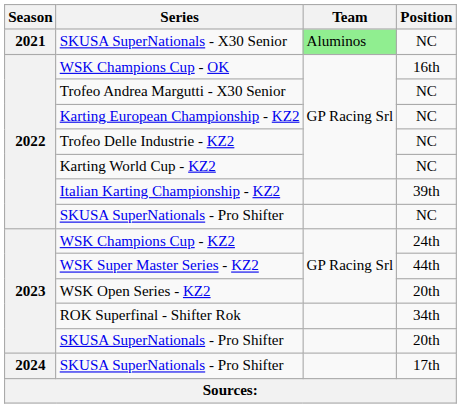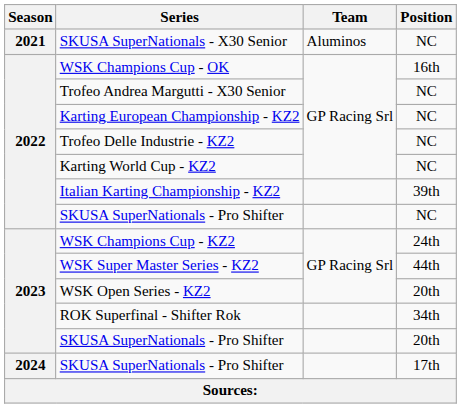(336, 41) lightgreen background -> (336, 41) no background
